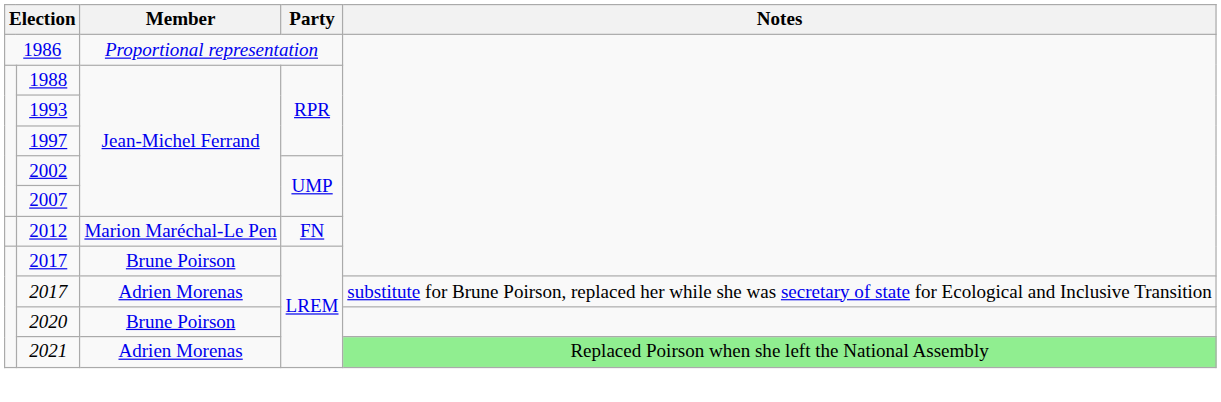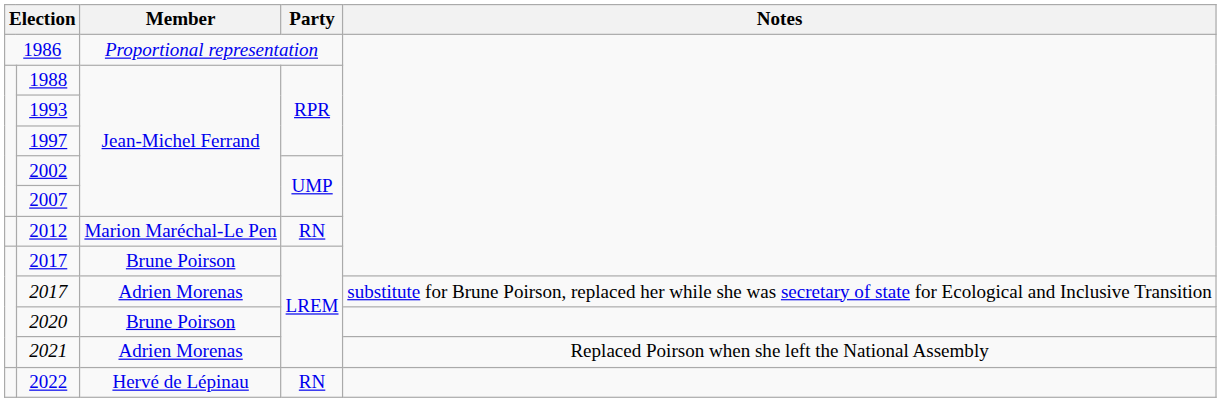(312, 230) FN -> (312, 230) RN
(780, 351) lightgreen background -> (780, 351) no background
+ row: (48, 381)
